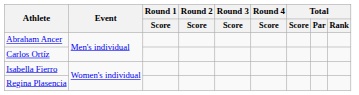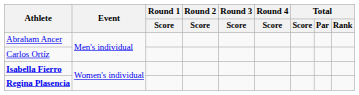(32, 69) normal -> (34, 69) bold
(36, 83) normal -> (38, 83) bold
